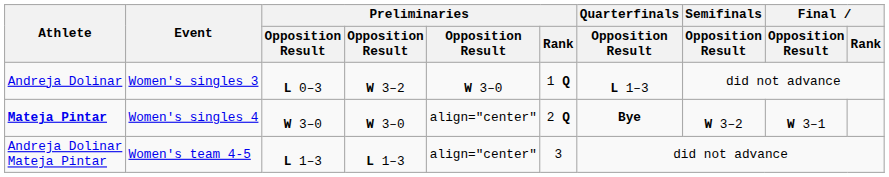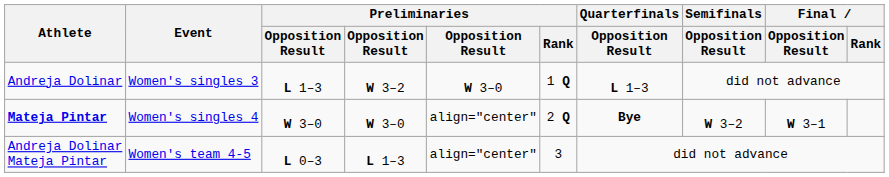(303, 88) L 0–3 -> (303, 88) L 1–3
(303, 162) L 1–3 -> (303, 162) L 0–3
